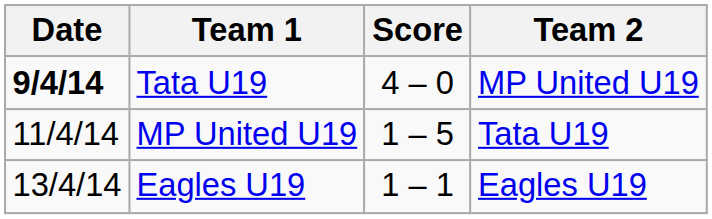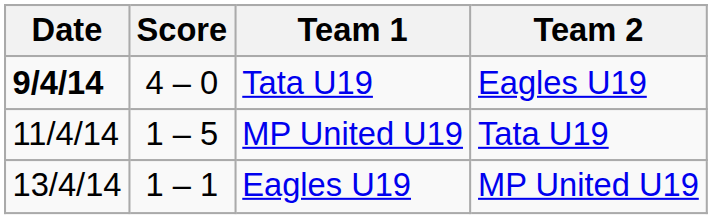columns swapped: (247, 30) <-> (418, 30)
(588, 82) MP United U19 -> (562, 82) Eagles U19
(562, 185) Eagles U19 -> (588, 185) MP United U19
